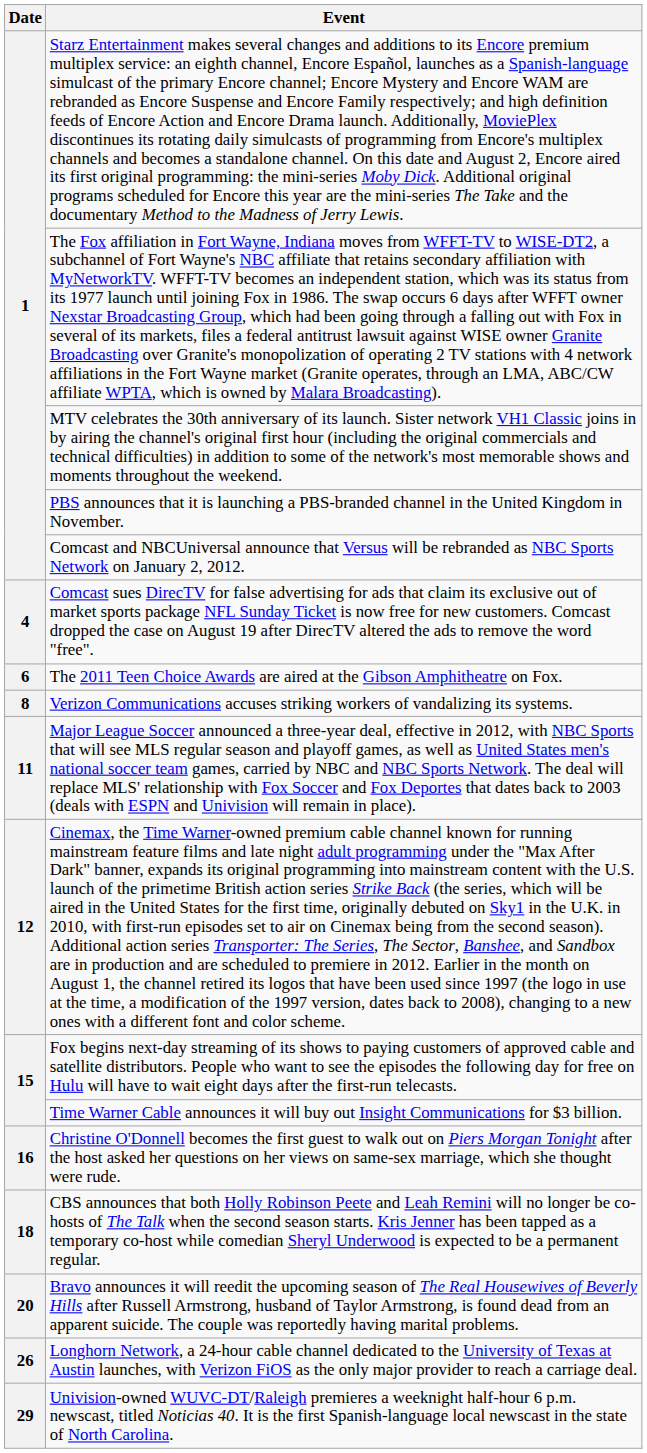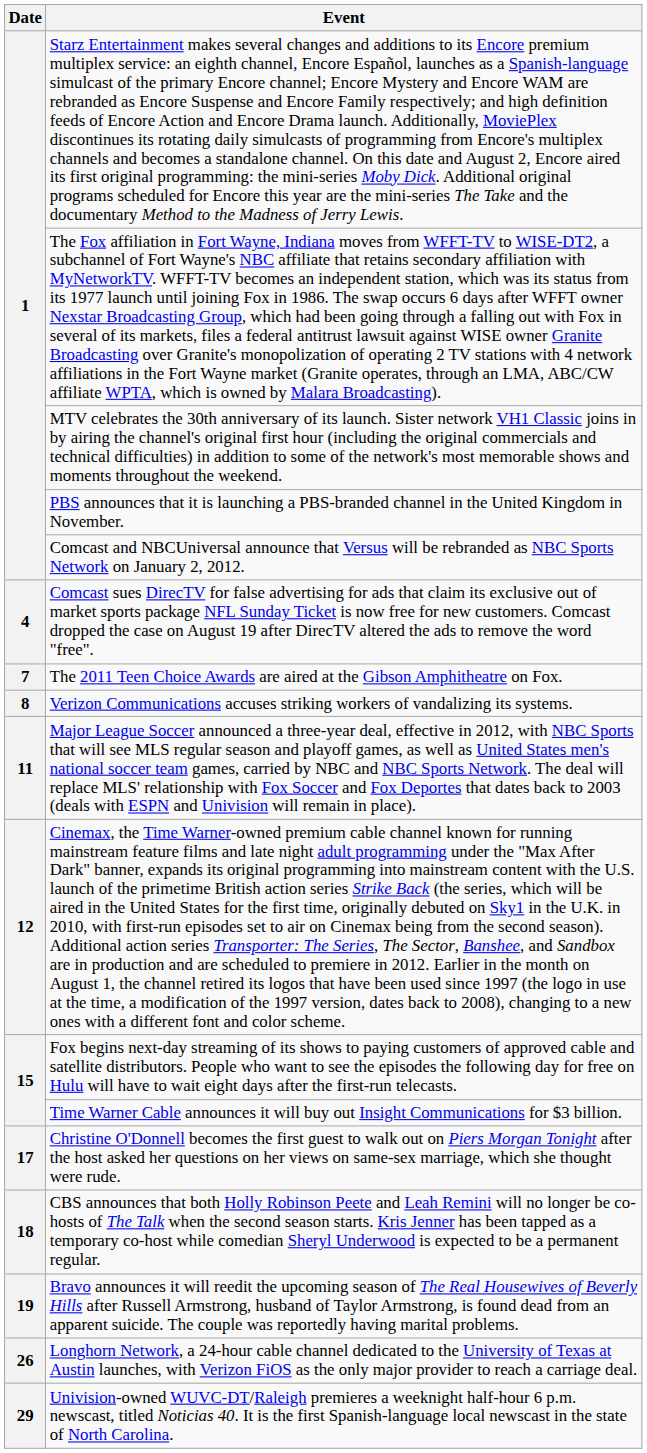(25, 676) 6 -> (25, 676) 7
(25, 1157) 16 -> (25, 1157) 17
(25, 1305) 20 -> (25, 1305) 19
